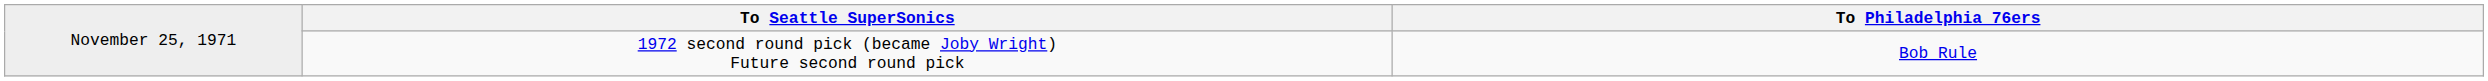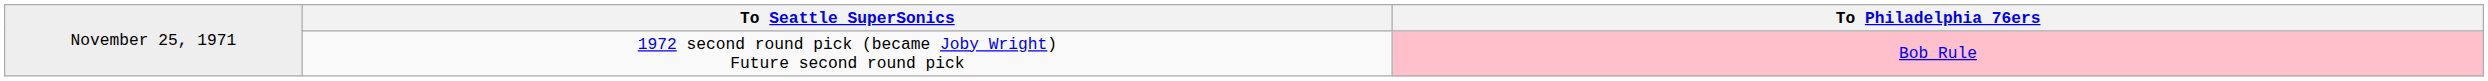(1938, 54) no background -> (1938, 54) pink background
